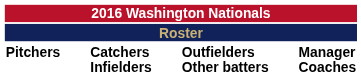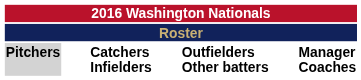(33, 52) no background -> (33, 52) lightgrey background
